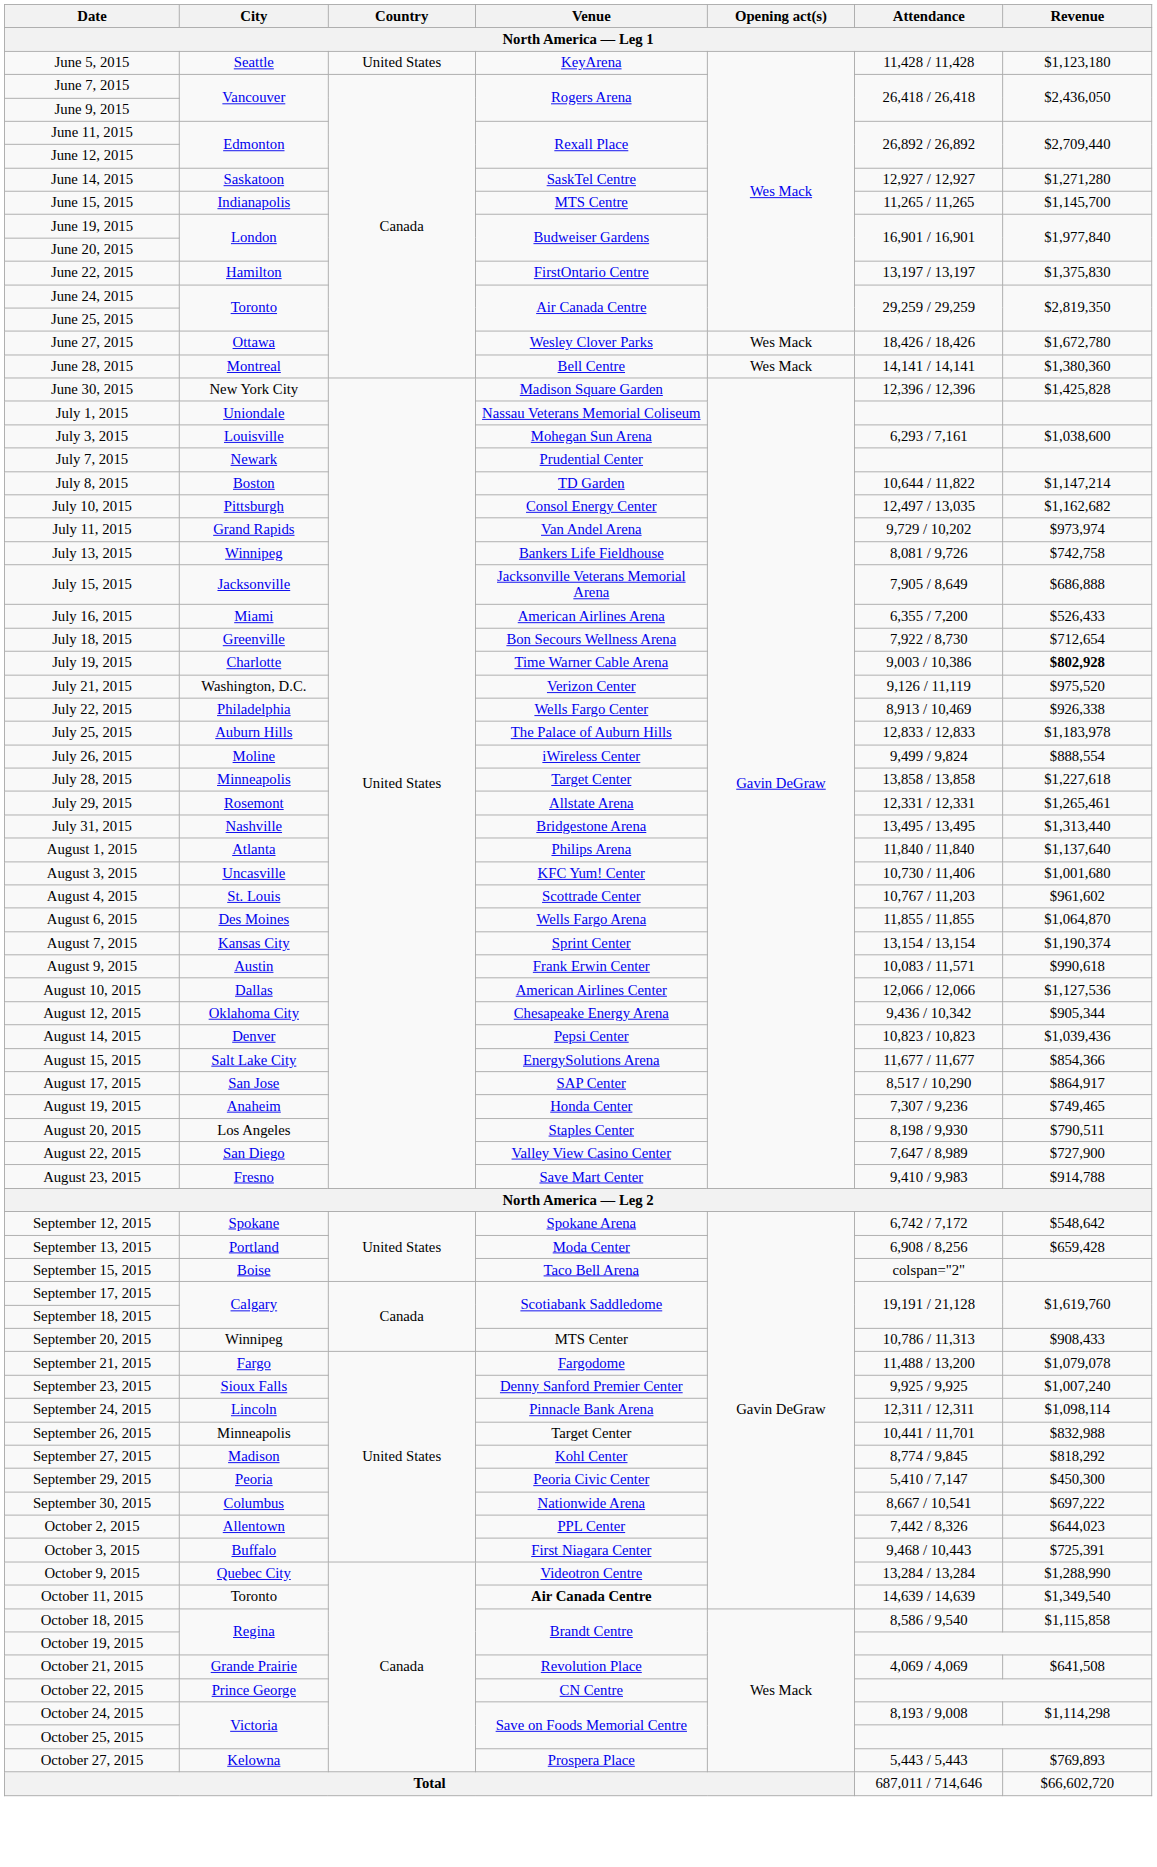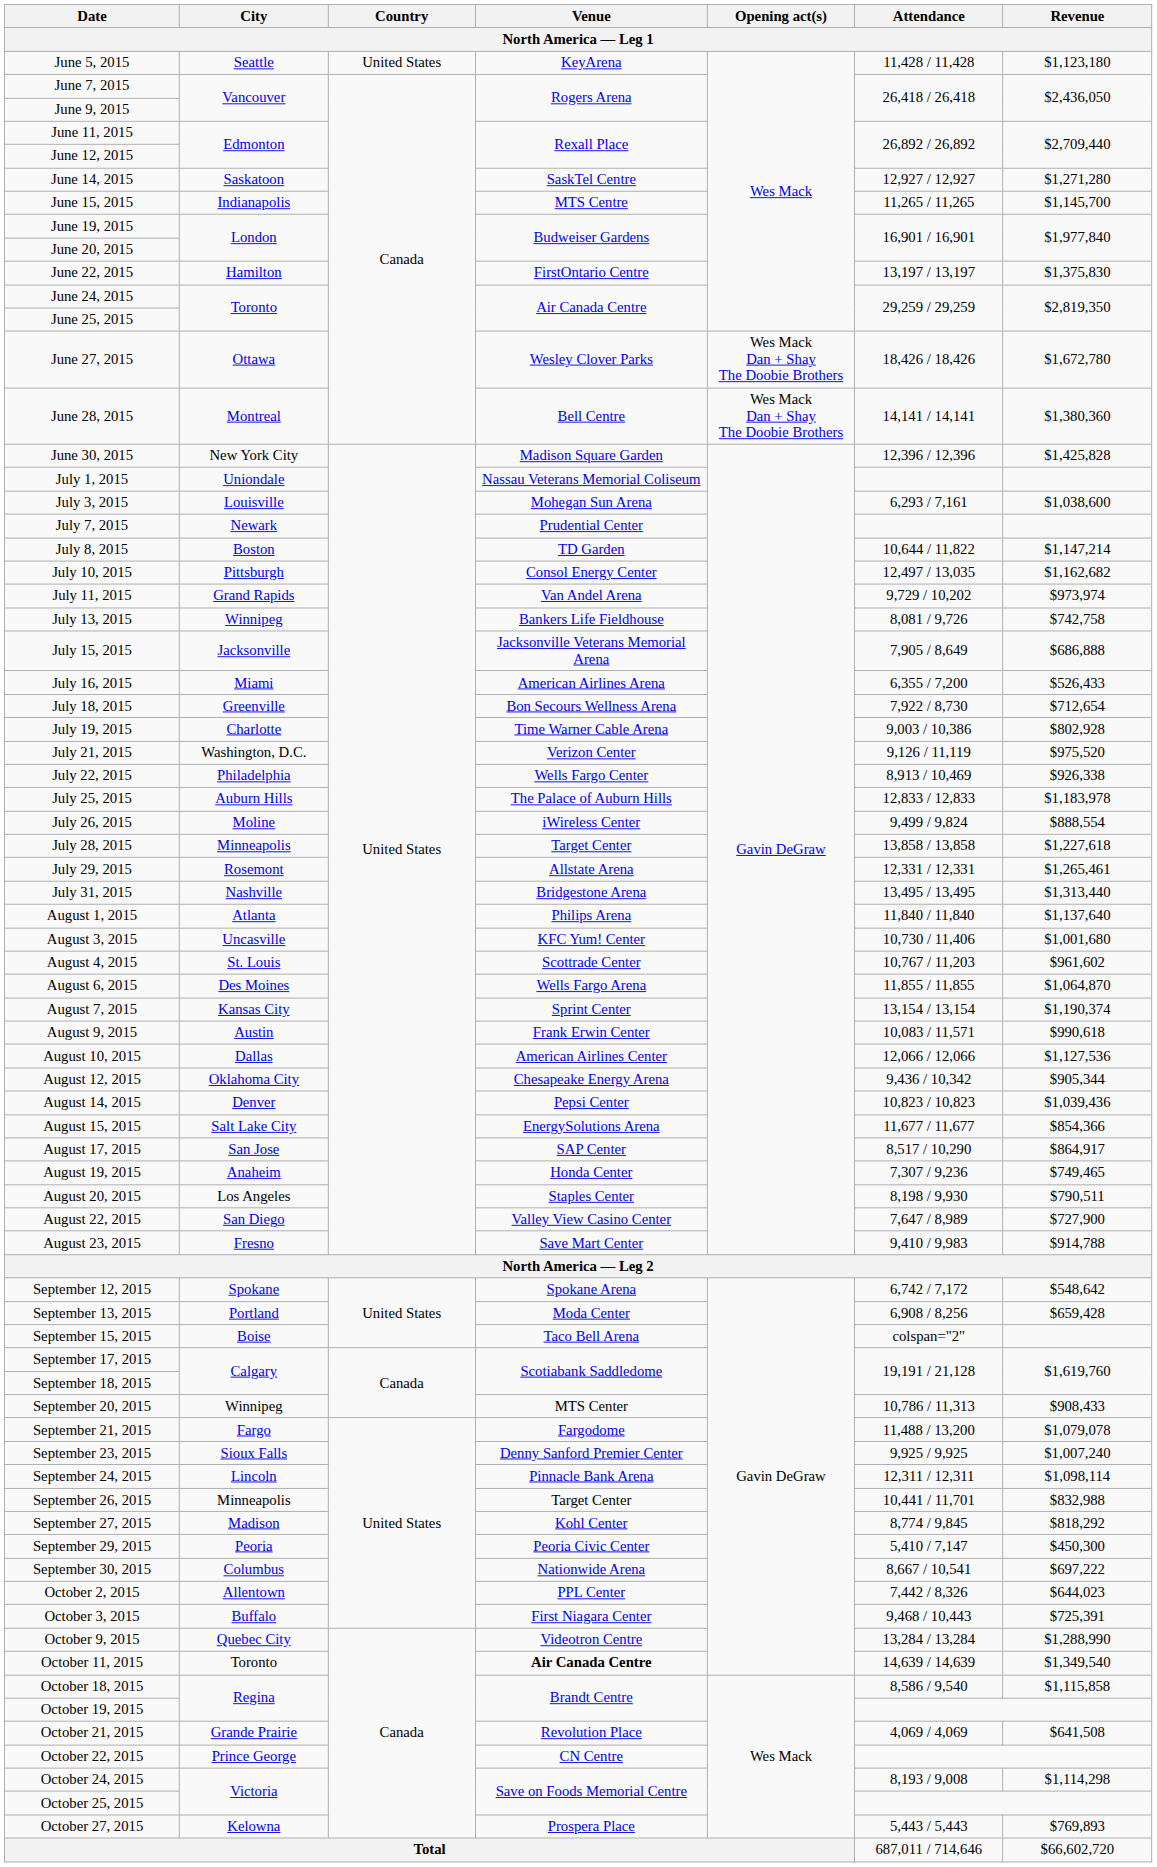(781, 343) Wes Mack -> (781, 359) Wes Mack Dan + Shay The Doobie Brothers
(781, 366) Wes Mack -> (781, 416) Wes Mack Dan + Shay The Doobie Brothers
(1077, 663) bold -> (1077, 729) normal
